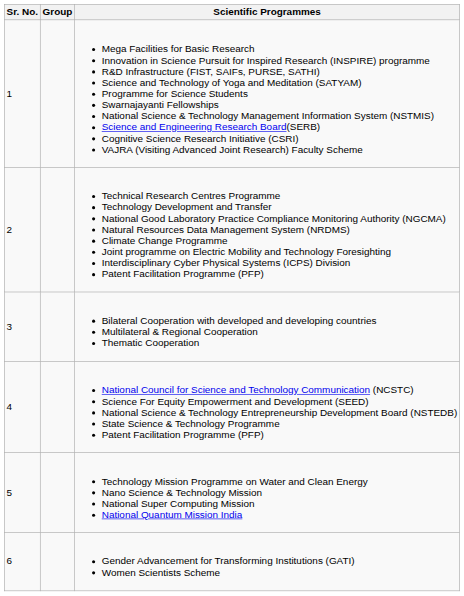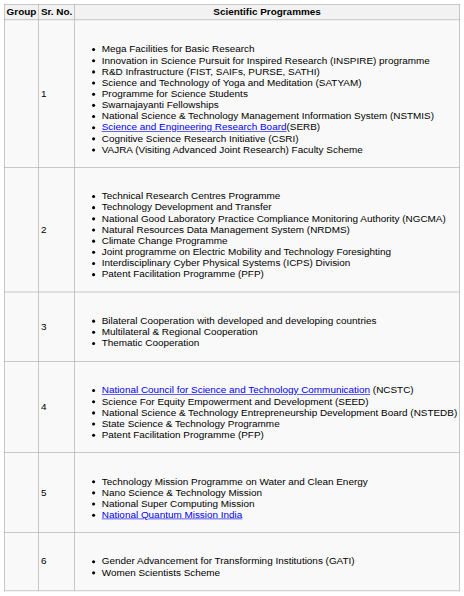columns swapped: (22, 12) <-> (57, 12)
